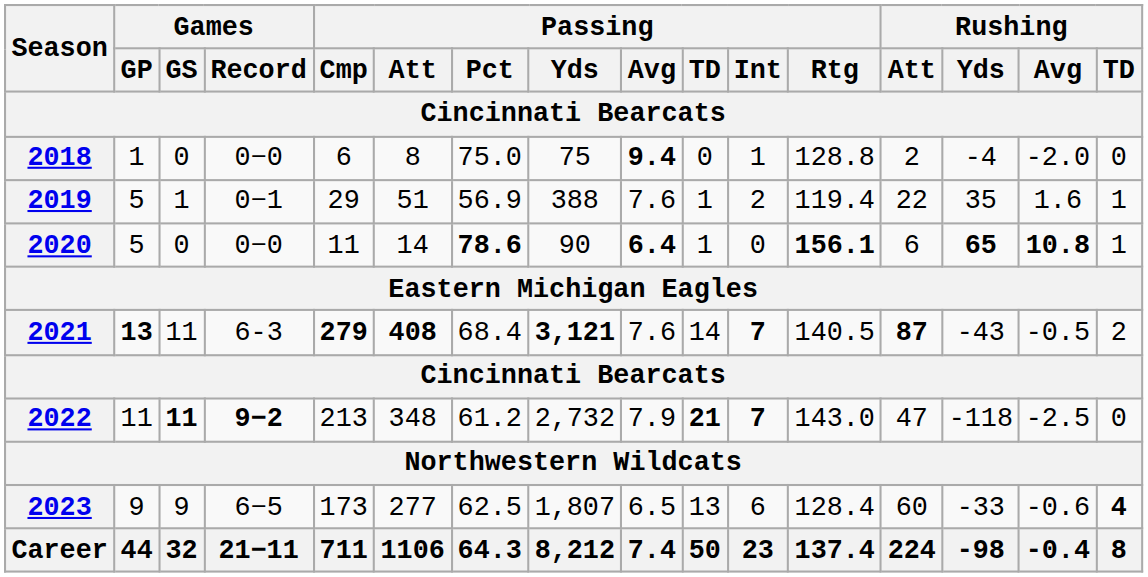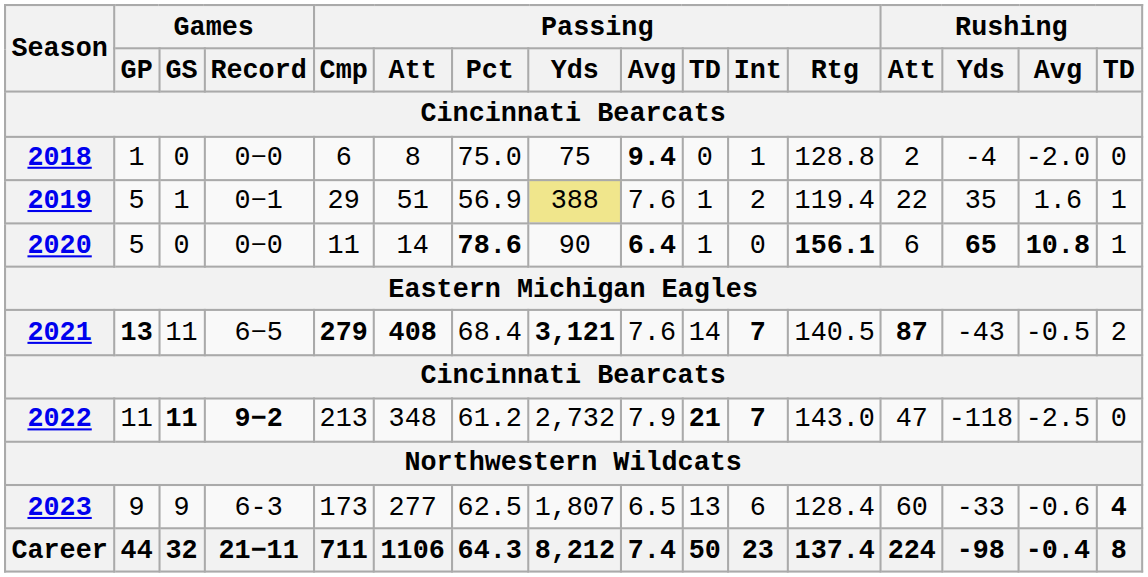(575, 201) no background -> (575, 201) khaki background
(259, 332) 6-3 -> (259, 332) 6−5
(259, 507) 6−5 -> (259, 507) 6-3
